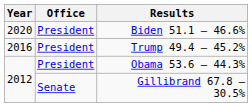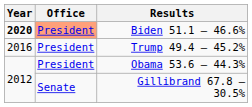(20, 30) normal -> (20, 30) bold
(66, 30) no background -> (66, 30) lightsalmon background
